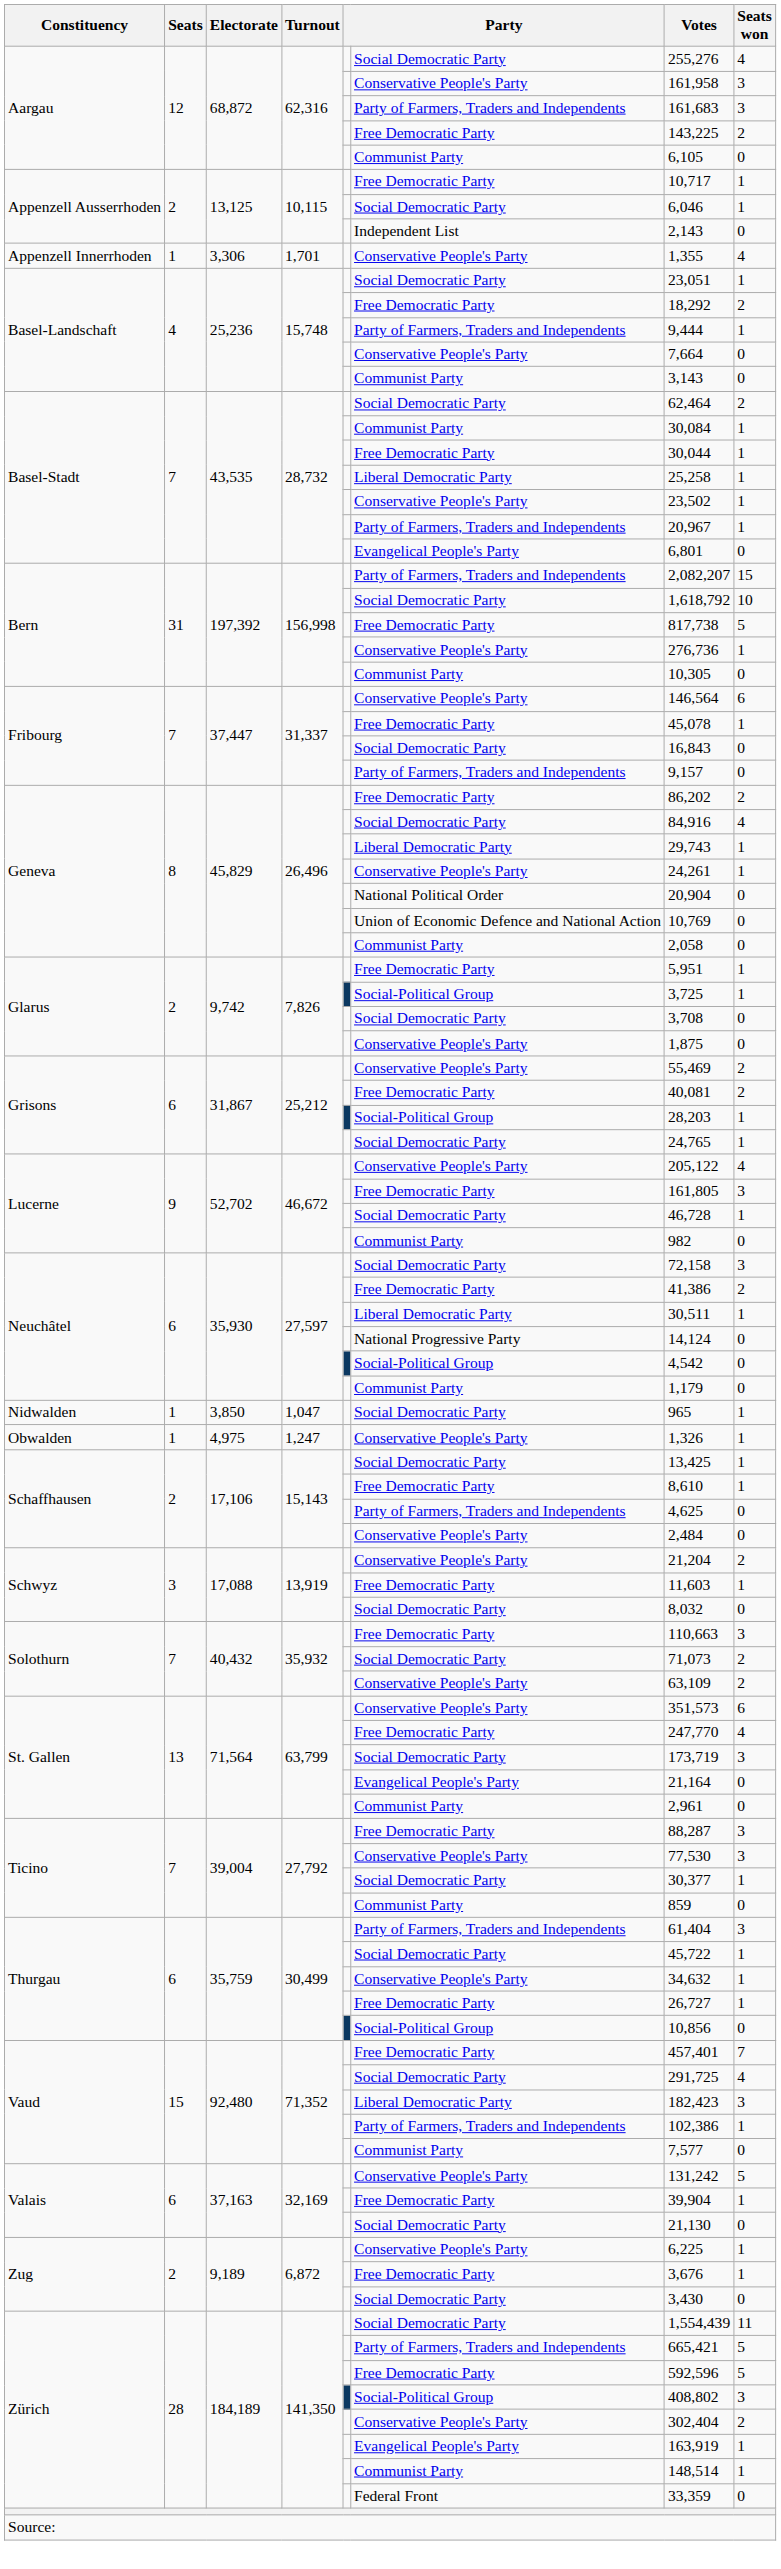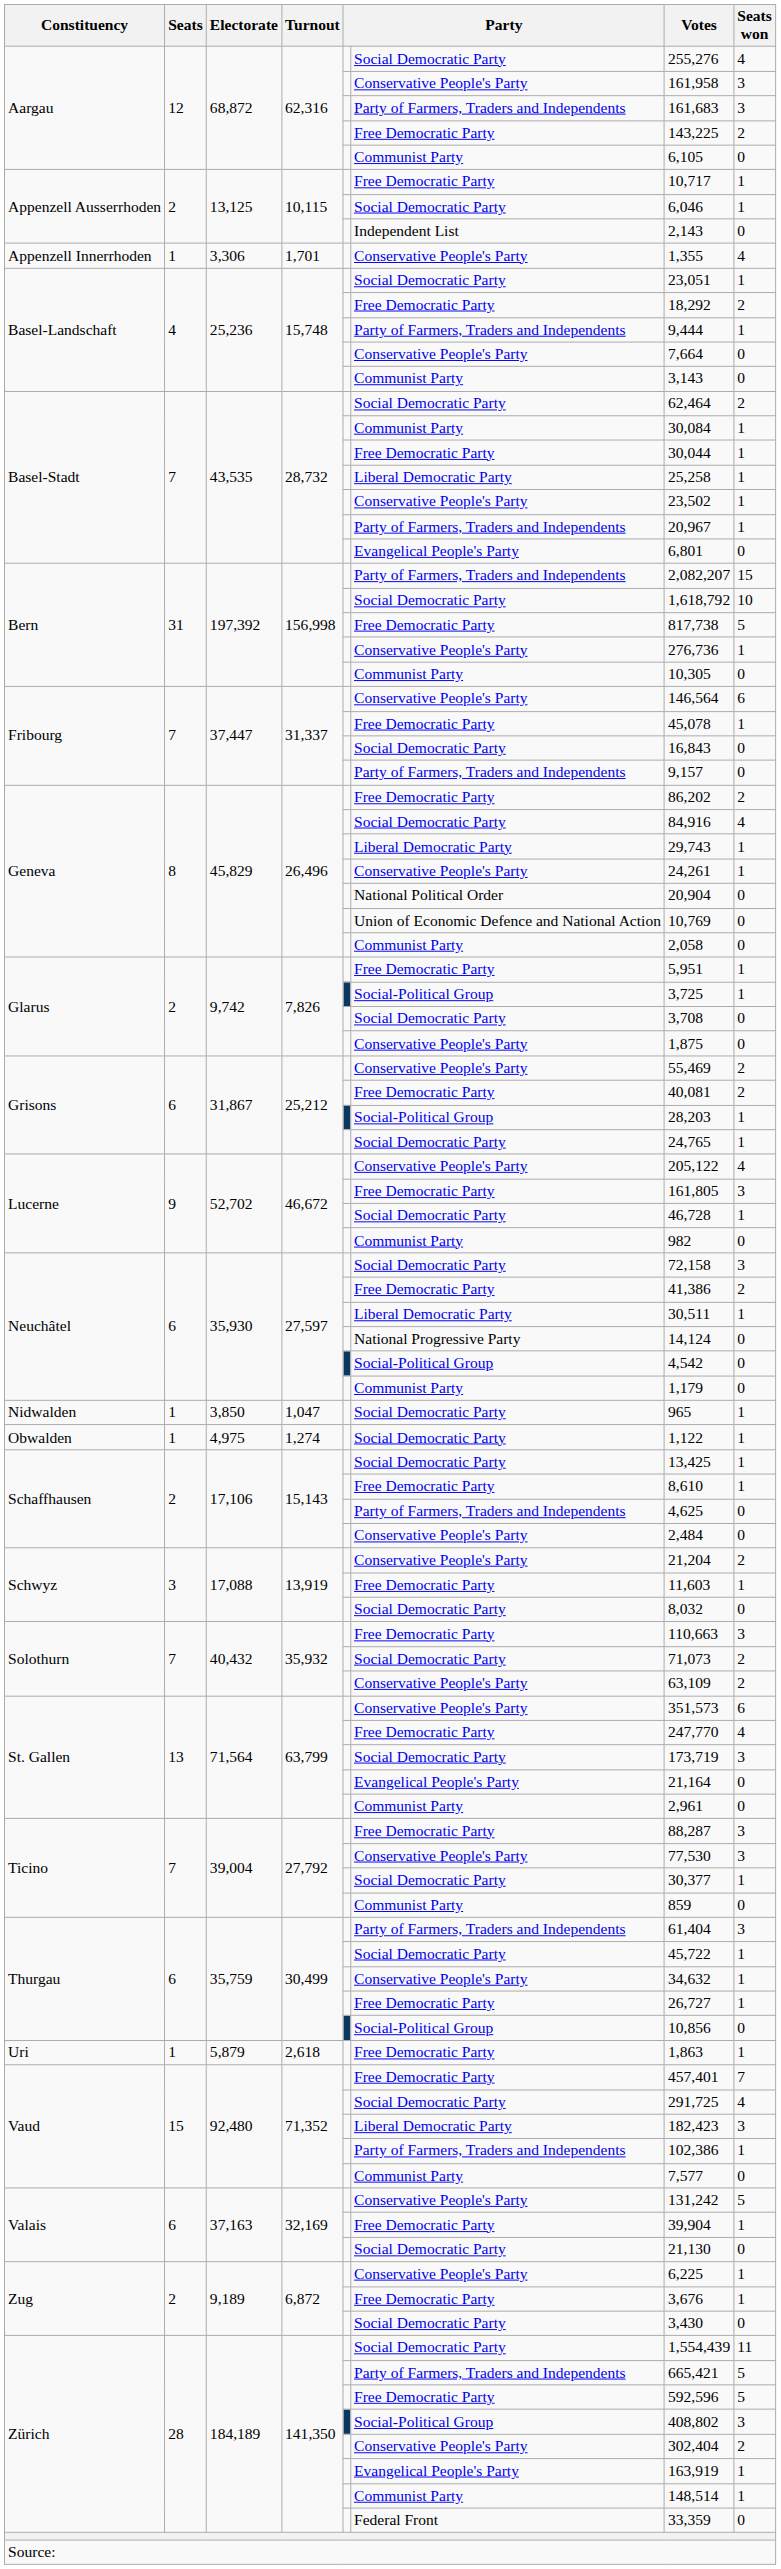(303, 1437) 1,247 -> (303, 1437) 1,274
(441, 1437) Conservative People's Party -> (430, 1437) Social Democratic Party
(686, 1437) 1,326 -> (686, 1437) 1,122
+ row: (18, 2052)
